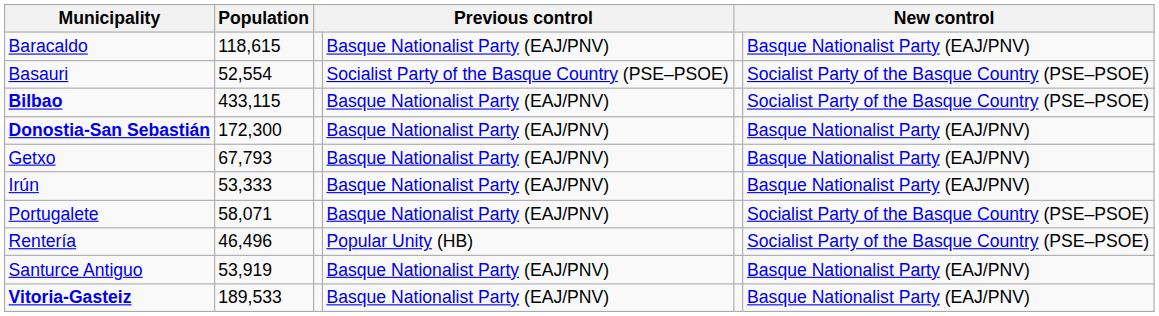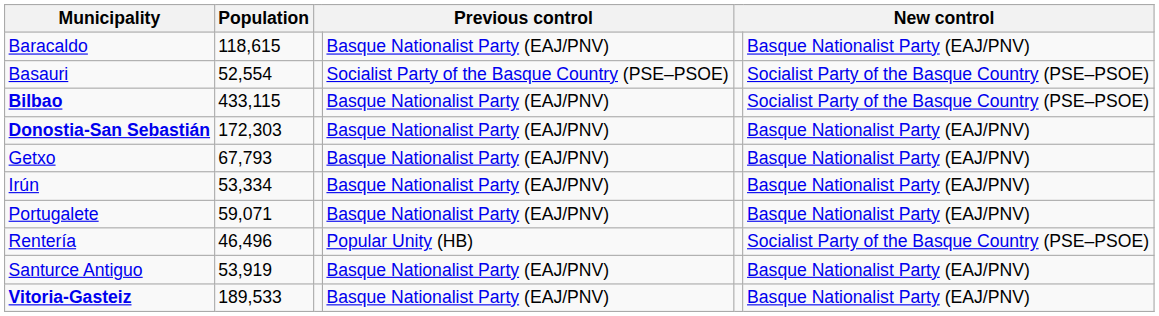(250, 130) 172,300 -> (250, 130) 172,303
(245, 185) 53,333 -> (245, 185) 53,334
(245, 213) 58,071 -> (245, 213) 59,071
(948, 213) Socialist Party of the Basque Country (PSE–PSOE) -> (888, 213) Basque Nationalist Party (EAJ/PNV)
